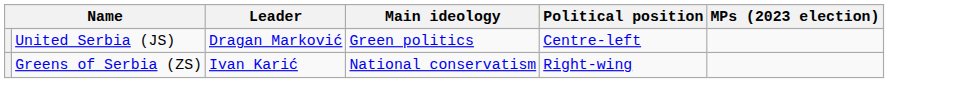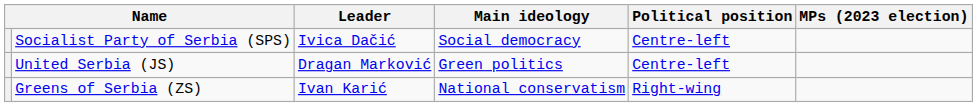+ row: (153, 41)
